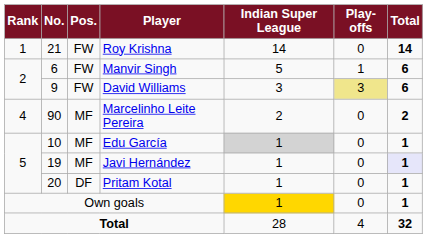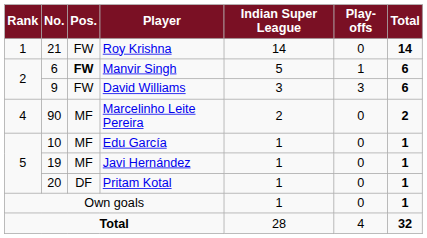(84, 68) normal -> (84, 68) bold
(361, 88) khaki background -> (361, 88) no background
(279, 143) lightgrey background -> (279, 143) no background
(405, 163) lavender background -> (405, 163) no background
(279, 203) gold background -> (279, 203) no background
